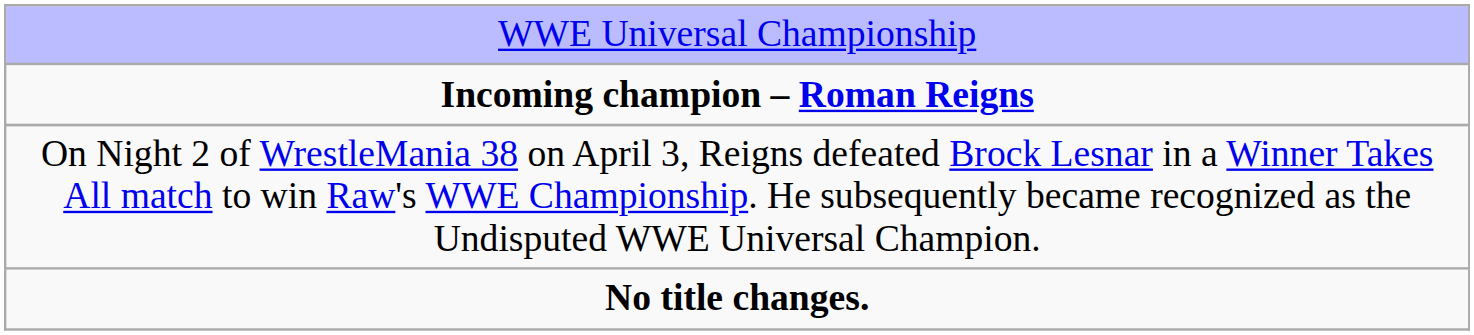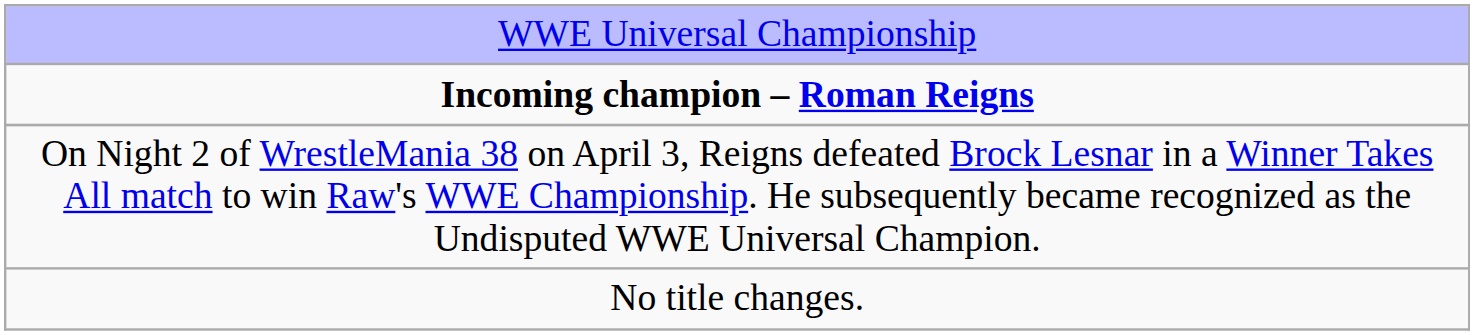(737, 297) bold -> (737, 297) normal
